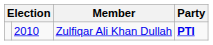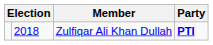(27, 31) 2010 -> (27, 31) 2018
